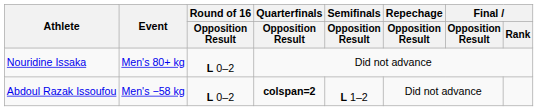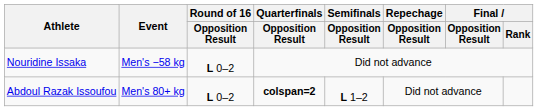(153, 63) Men's 80+ kg -> (153, 63) Men's −58 kg
(153, 92) Men's −58 kg -> (153, 92) Men's 80+ kg
